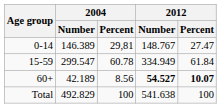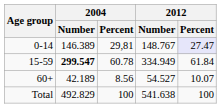(202, 45) no background -> (202, 45) lavender background
(78, 62) normal -> (78, 62) bold
(161, 78) bold -> (161, 78) normal
(202, 78) bold -> (202, 78) normal
